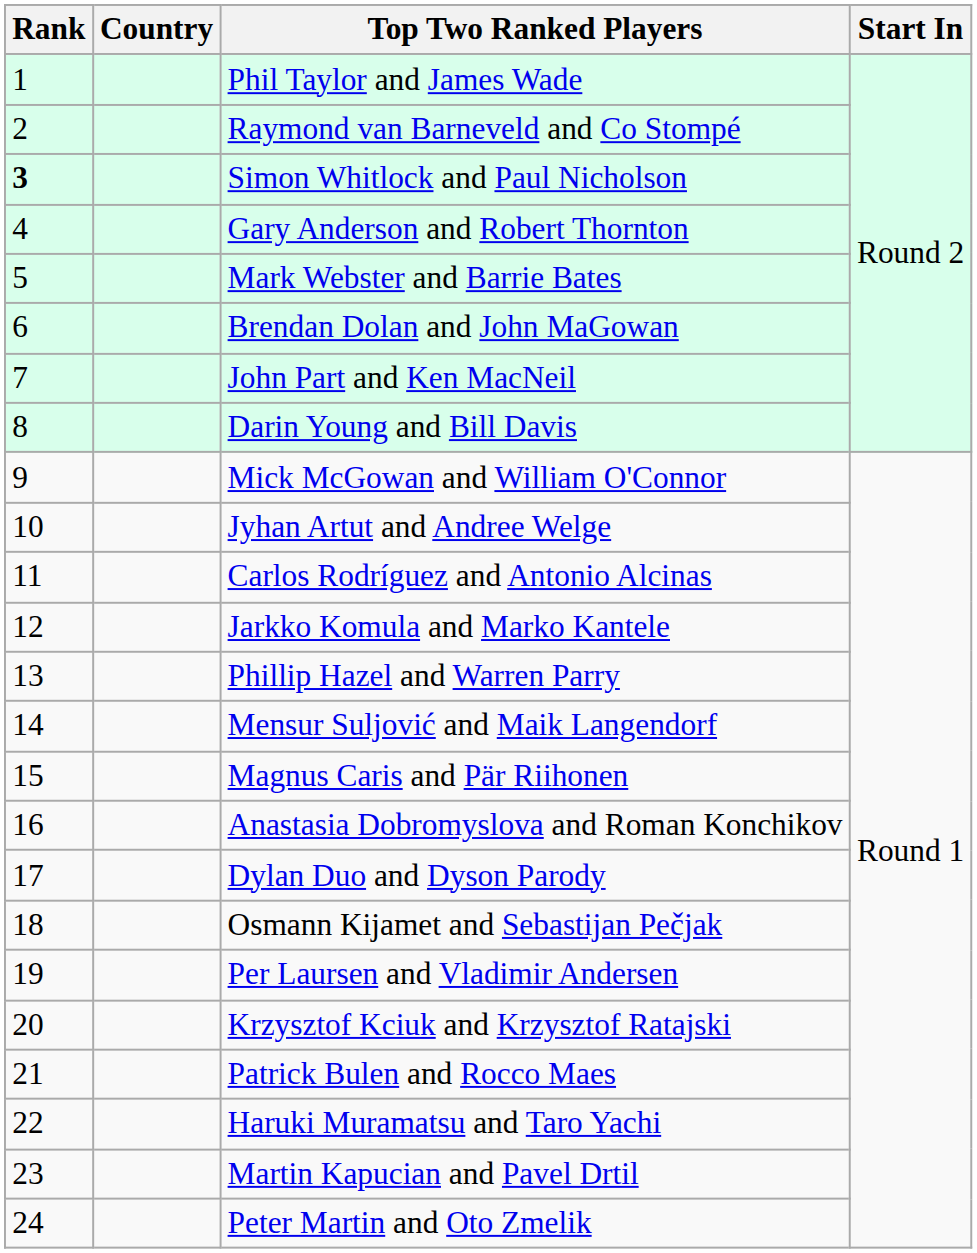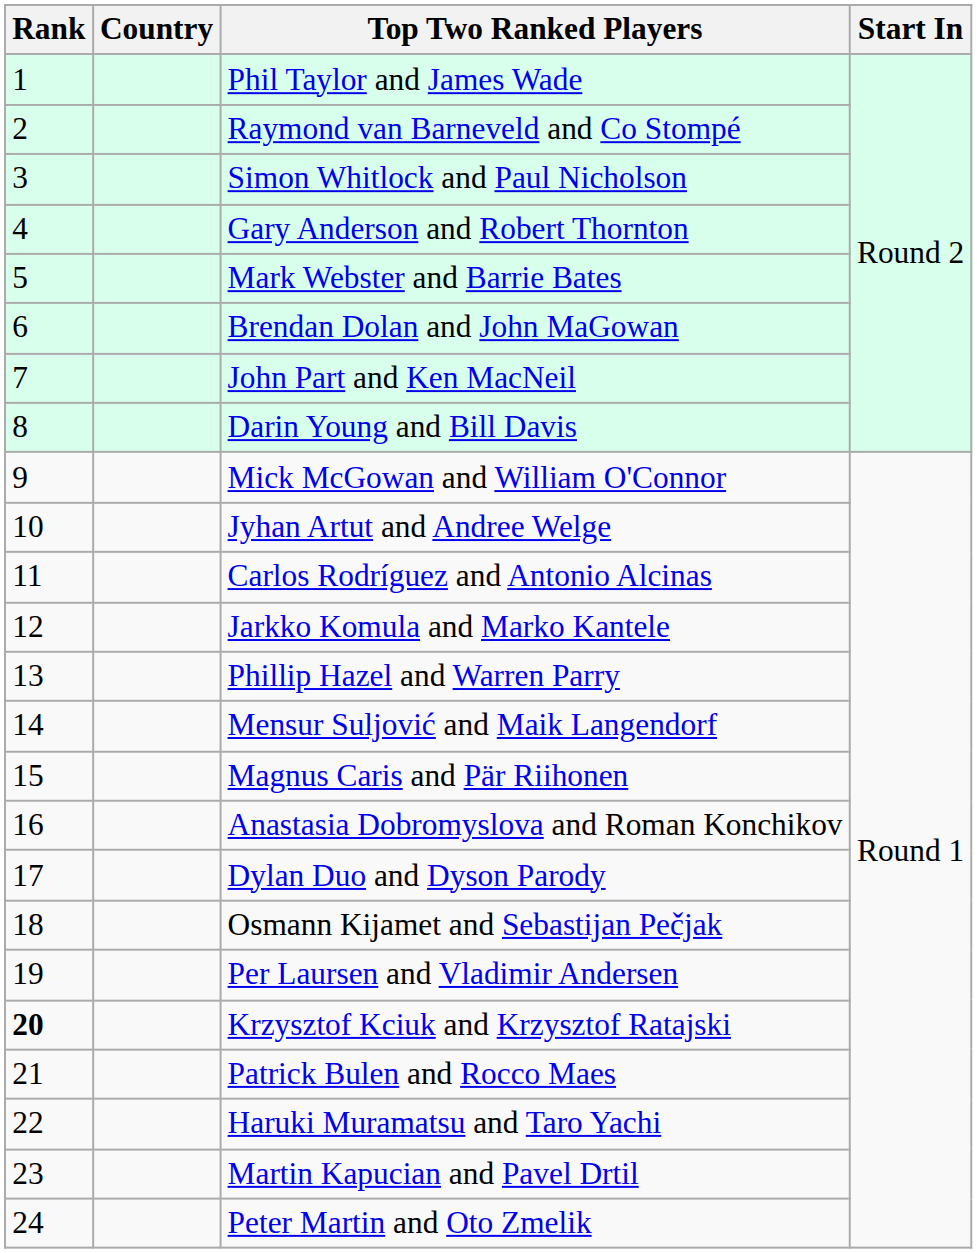(20, 178) bold -> (20, 178) normal
(28, 1024) normal -> (28, 1024) bold
